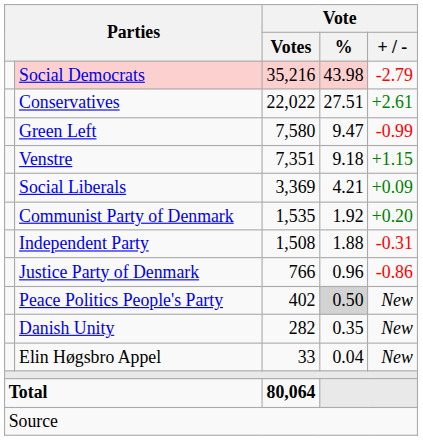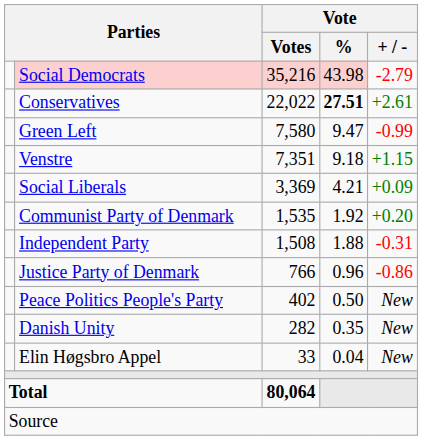(344, 103) normal -> (344, 103) bold
(348, 300) lightgrey background -> (348, 300) no background
